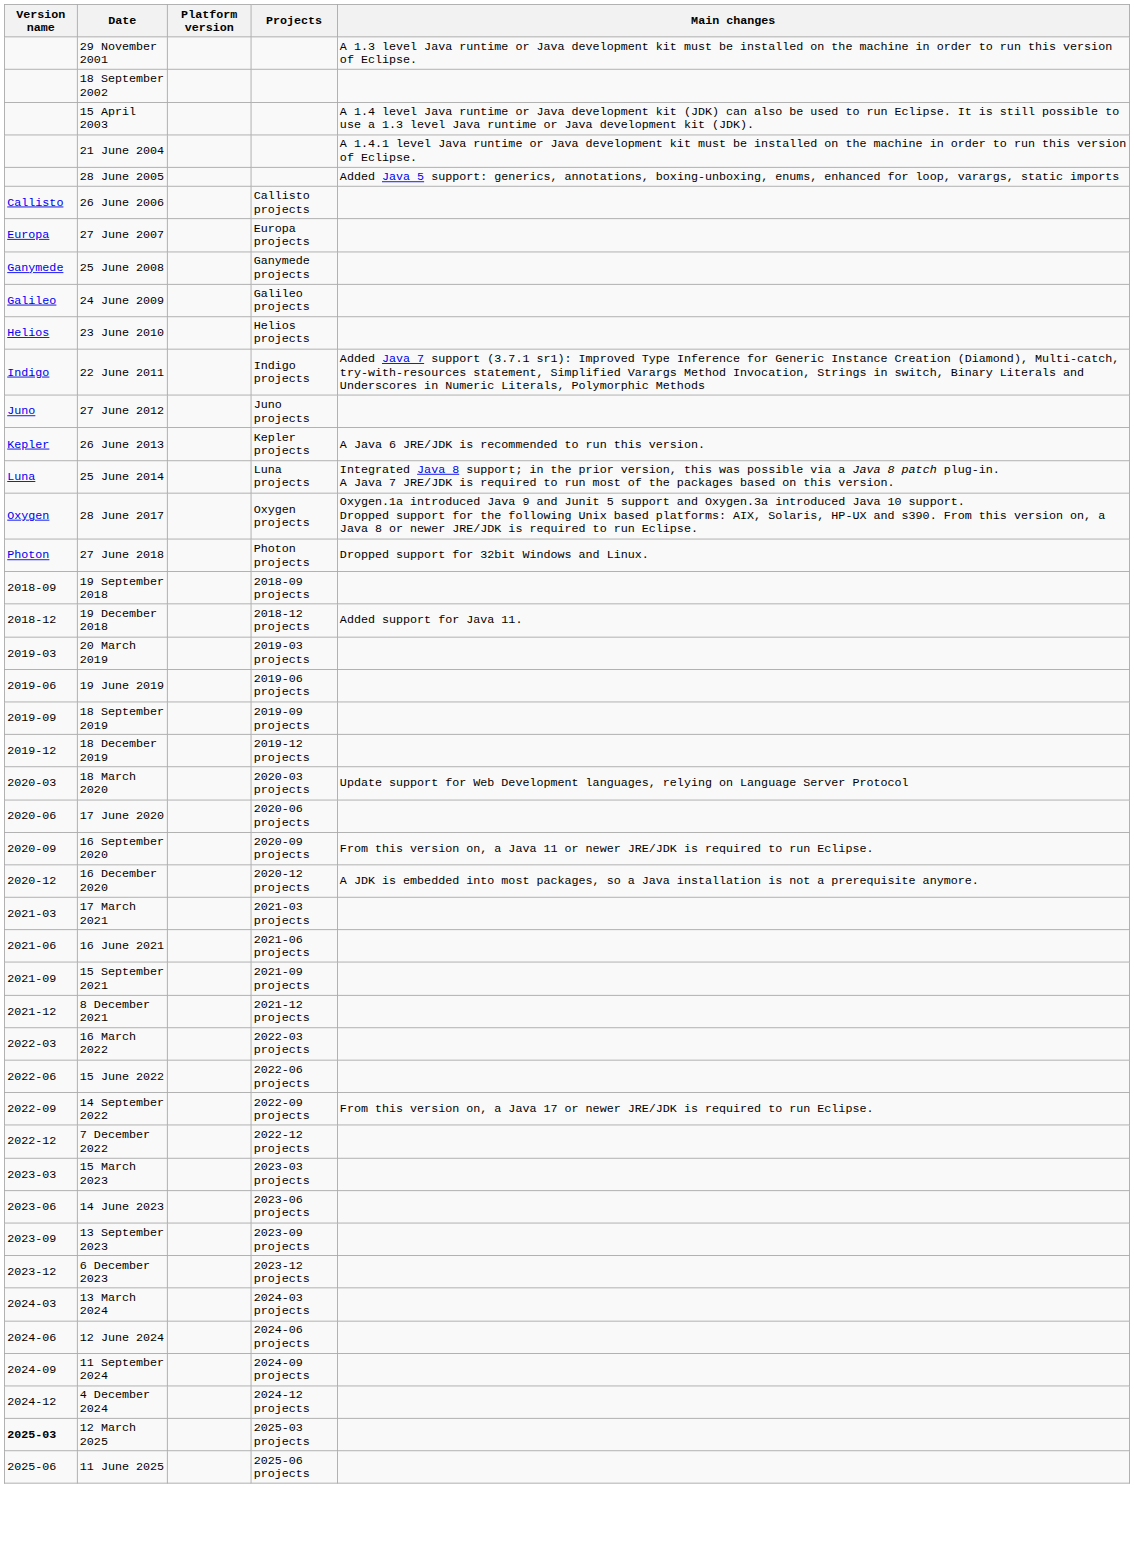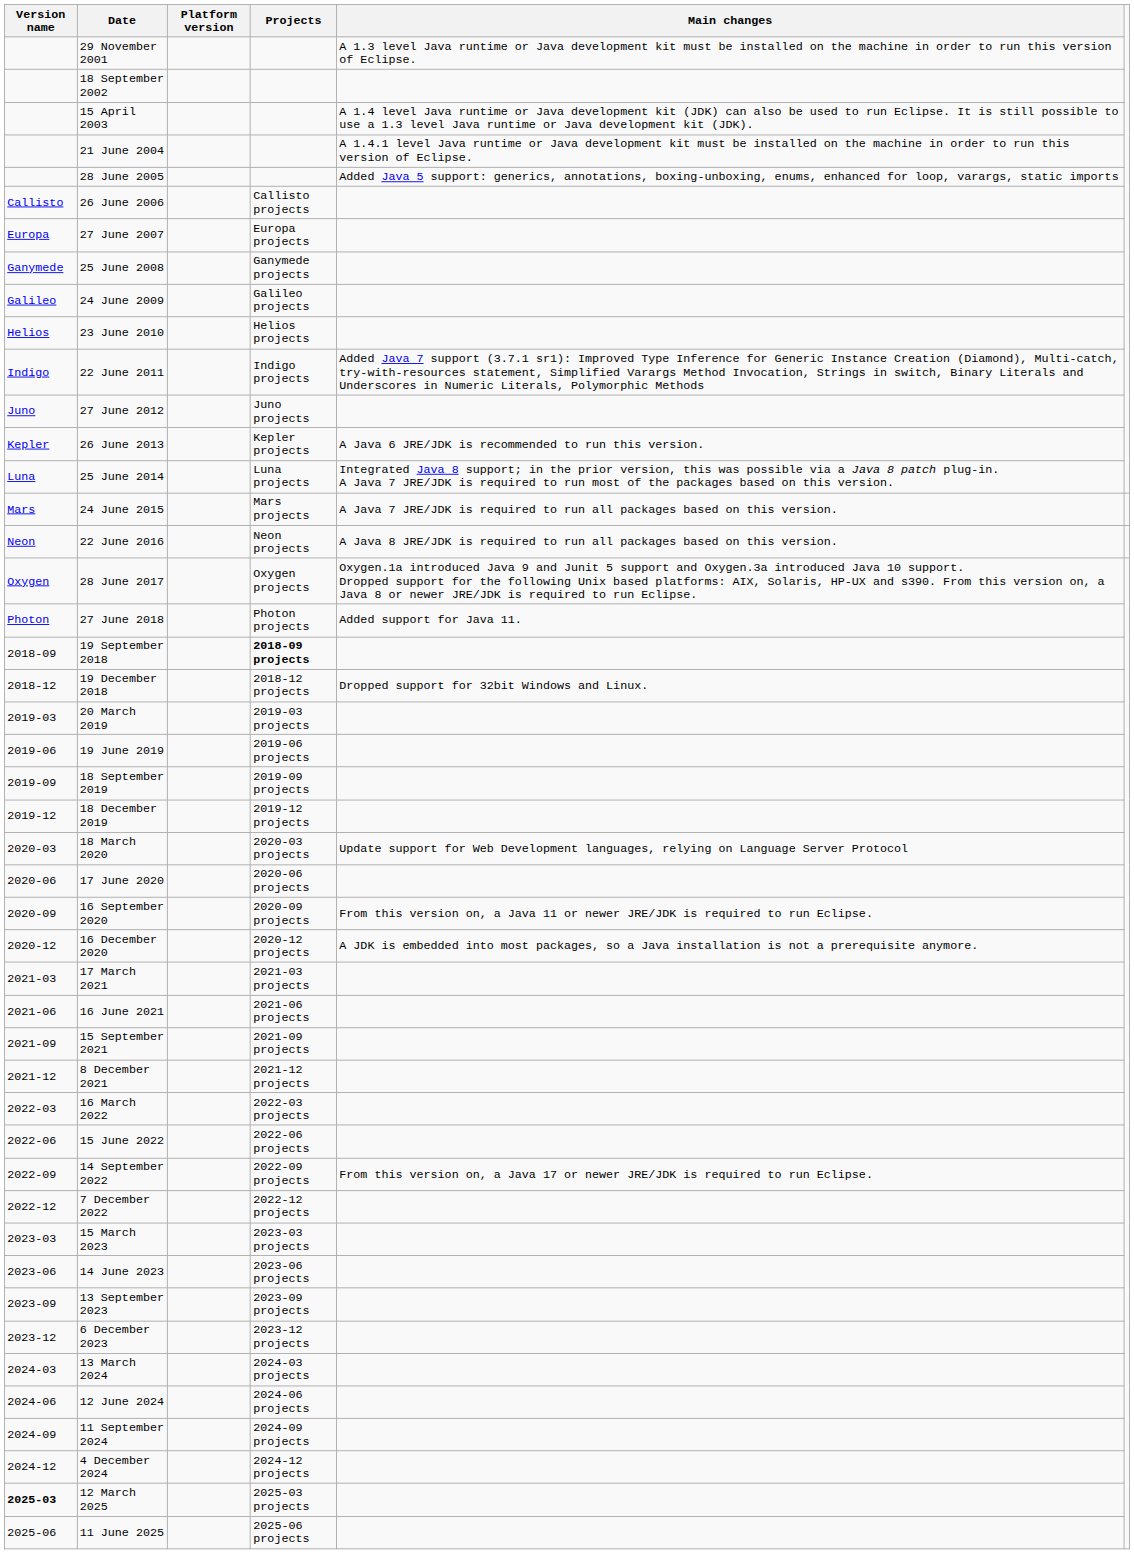+ row: (122, 509)
+ row: (122, 542)
(494, 555) Dropped support for 32bit Windows and Linux. -> (431, 620) Added support for Java 11.
(282, 588) normal -> (281, 653) bold
(431, 620) Added support for Java 11. -> (494, 686) Dropped support for 32bit Windows and Linux.
